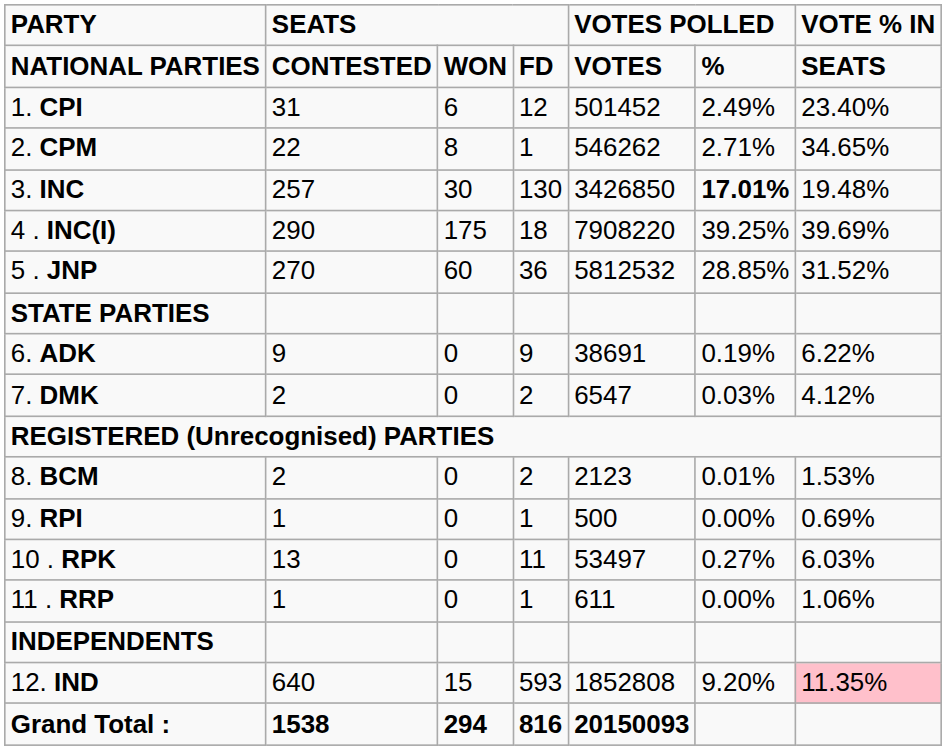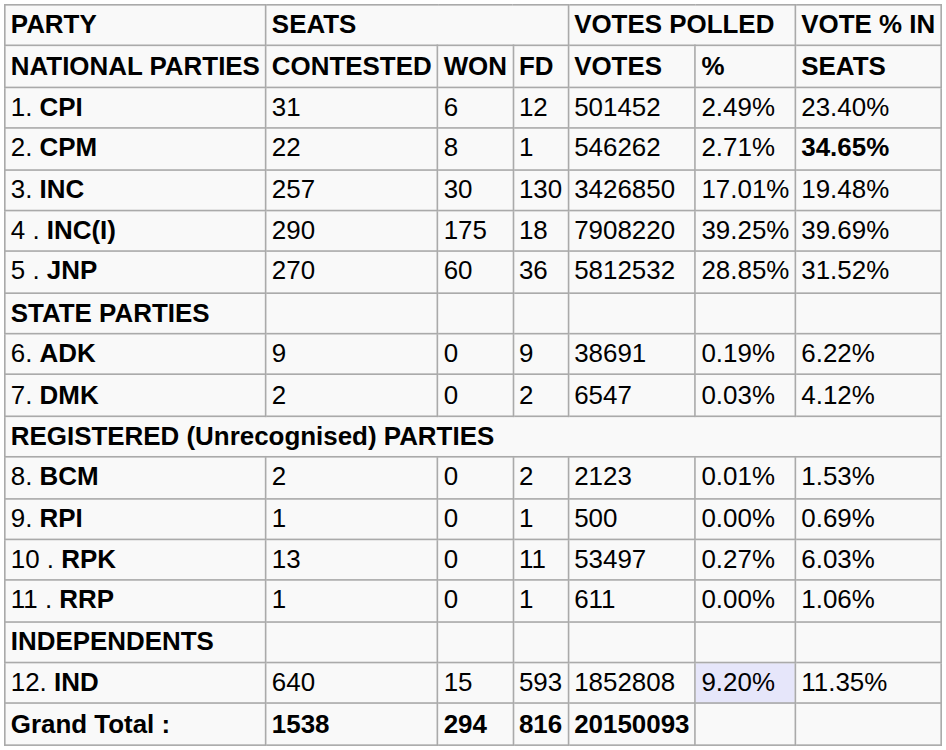(845, 148) normal -> (845, 148) bold
(745, 189) bold -> (745, 189) normal
(738, 682) no background -> (738, 682) lavender background
(844, 682) pink background -> (844, 682) no background
